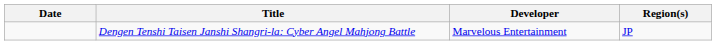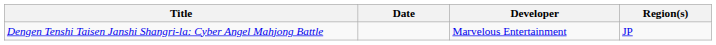columns swapped: (273, 13) <-> (50, 13)
